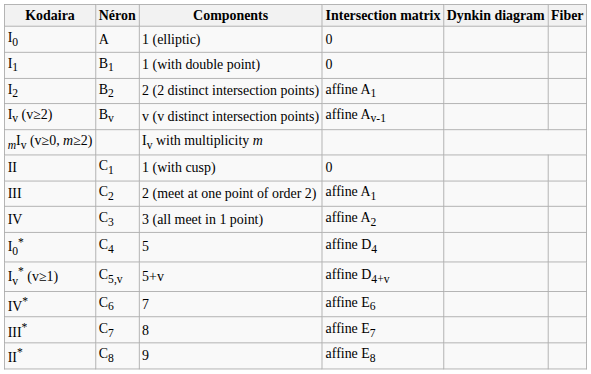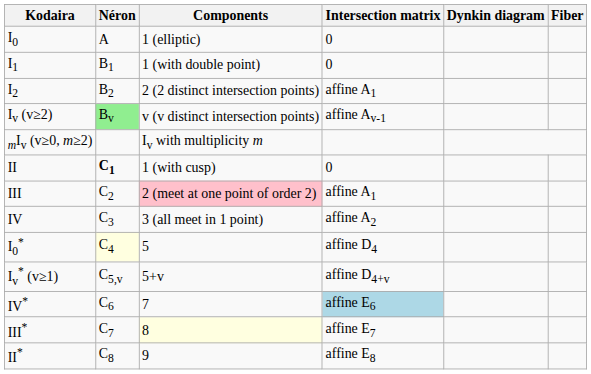(106, 116) no background -> (106, 116) lightgreen background
(106, 168) normal -> (107, 168) bold
(229, 193) no background -> (229, 193) pink background
(106, 247) no background -> (106, 247) lightyellow background
(351, 304) no background -> (351, 304) lightblue background
(146, 330) no background -> (146, 330) lightyellow background
